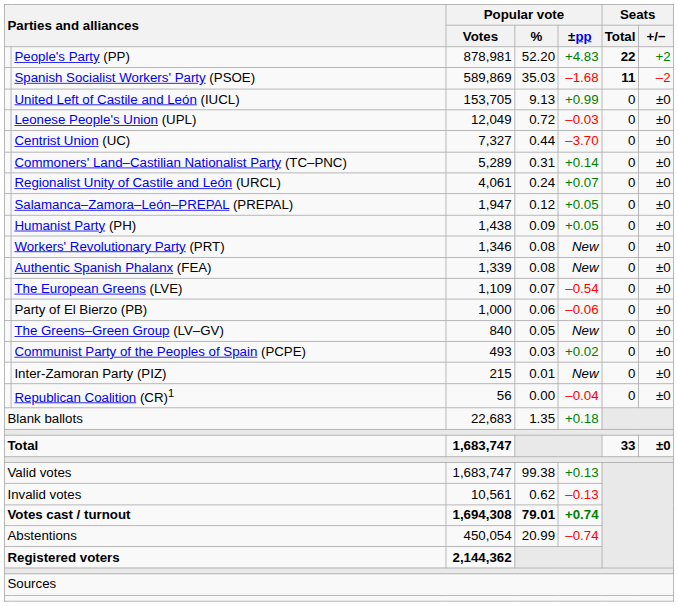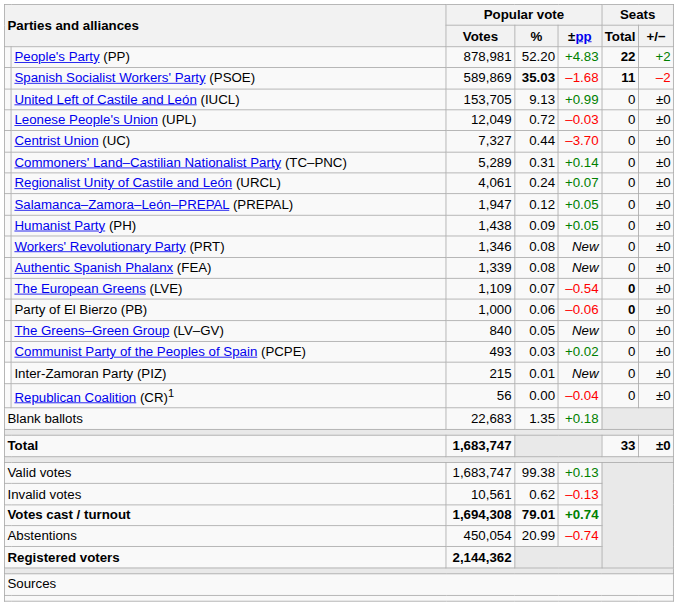(538, 78) normal -> (538, 78) bold
(632, 288) normal -> (632, 288) bold
(632, 309) normal -> (632, 309) bold
